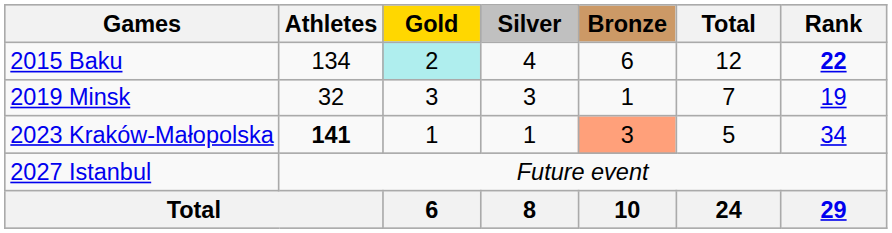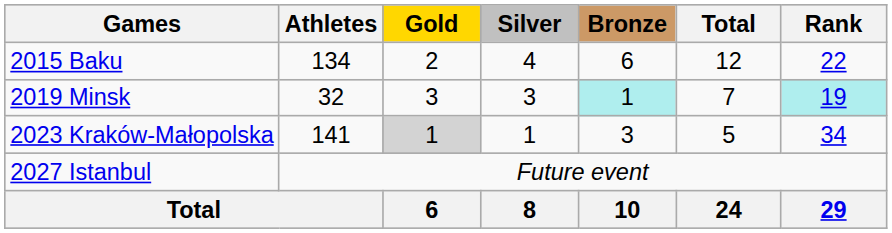(432, 61) paleturquoise background -> (432, 61) no background
(834, 61) bold -> (834, 61) normal
(627, 98) no background -> (627, 98) paleturquoise background
(834, 98) no background -> (834, 98) paleturquoise background
(331, 135) bold -> (331, 135) normal
(432, 135) no background -> (432, 135) lightgrey background
(627, 135) lightsalmon background -> (627, 135) no background
